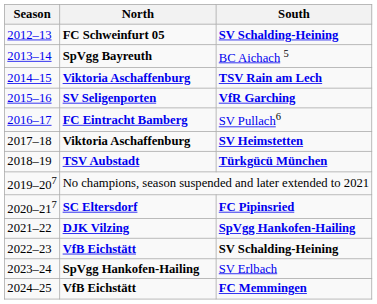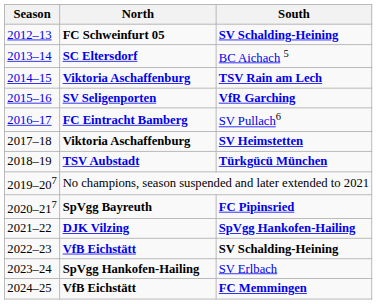(107, 56) SpVgg Bayreuth -> (100, 56) SC Eltersdorf
(100, 206) SC Eltersdorf -> (107, 206) SpVgg Bayreuth
